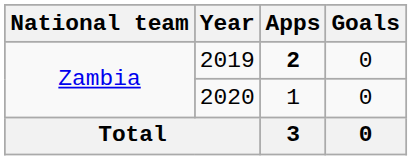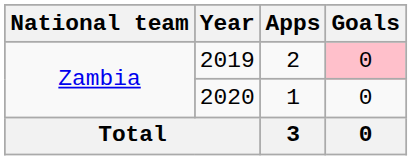(293, 61) bold -> (293, 61) normal
(366, 61) no background -> (366, 61) pink background
